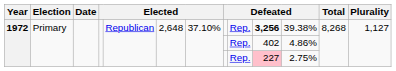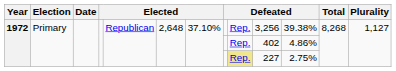(267, 27) bold -> (267, 27) normal
(240, 58) no background -> (240, 58) khaki background
(271, 58) pink background -> (271, 58) no background
